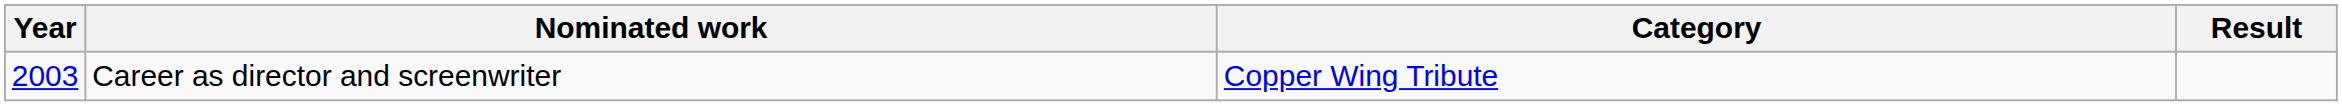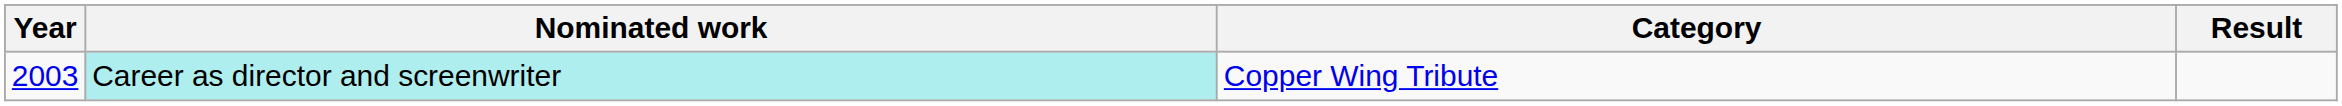(327, 75) no background -> (327, 75) paleturquoise background
